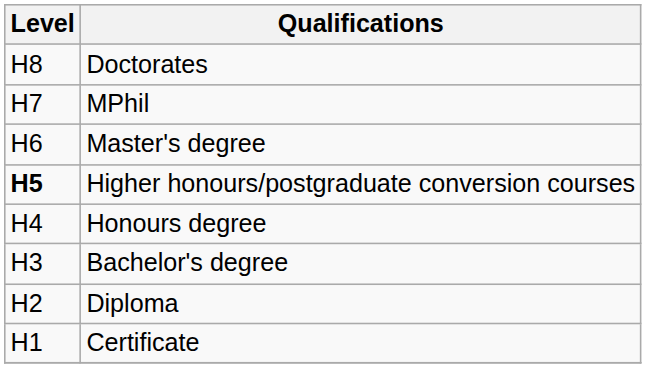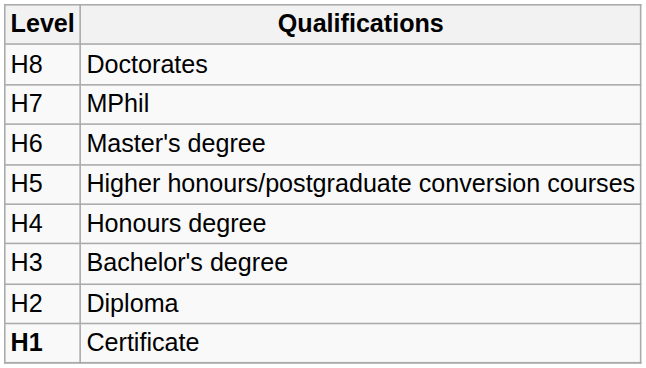(27, 183) bold -> (27, 183) normal
(27, 343) normal -> (27, 343) bold
